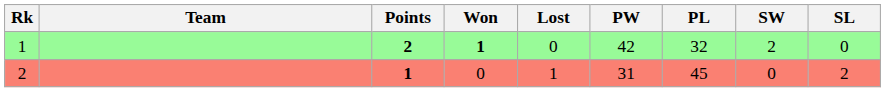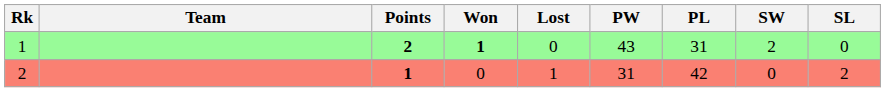(626, 45) 42 -> (626, 45) 43
(699, 45) 32 -> (699, 45) 31
(699, 73) 45 -> (699, 73) 42
